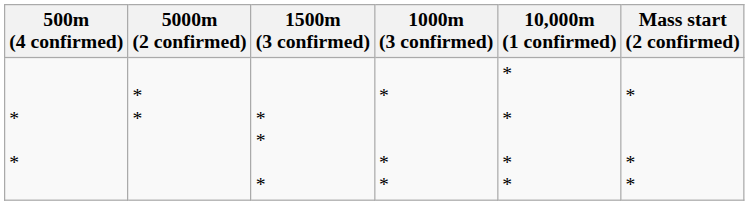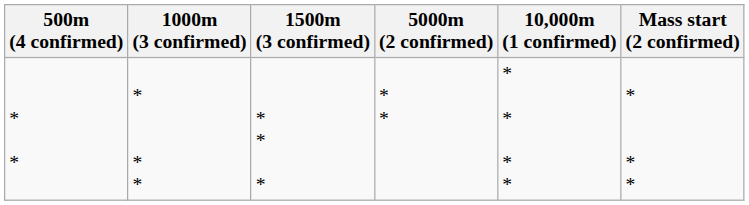columns swapped: (436, 31) <-> (190, 31)
